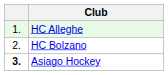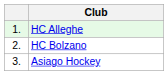(16, 62) bold -> (16, 62) normal
